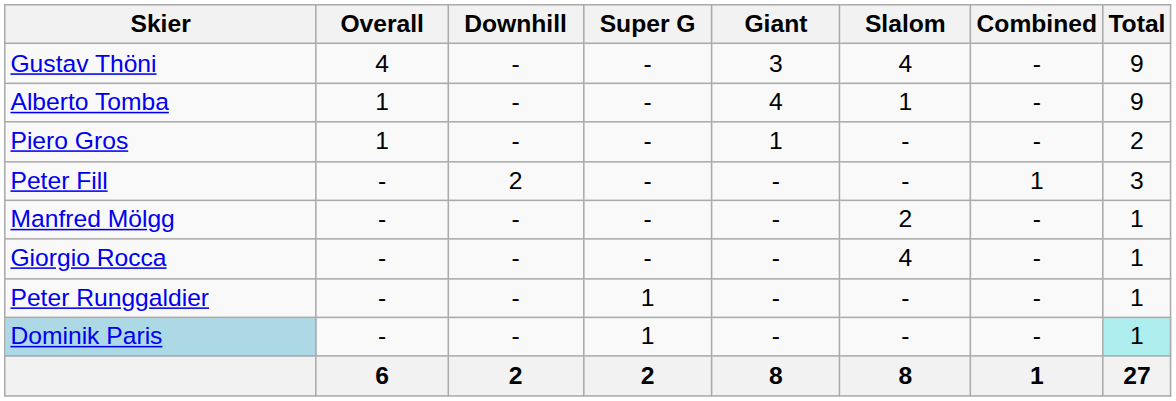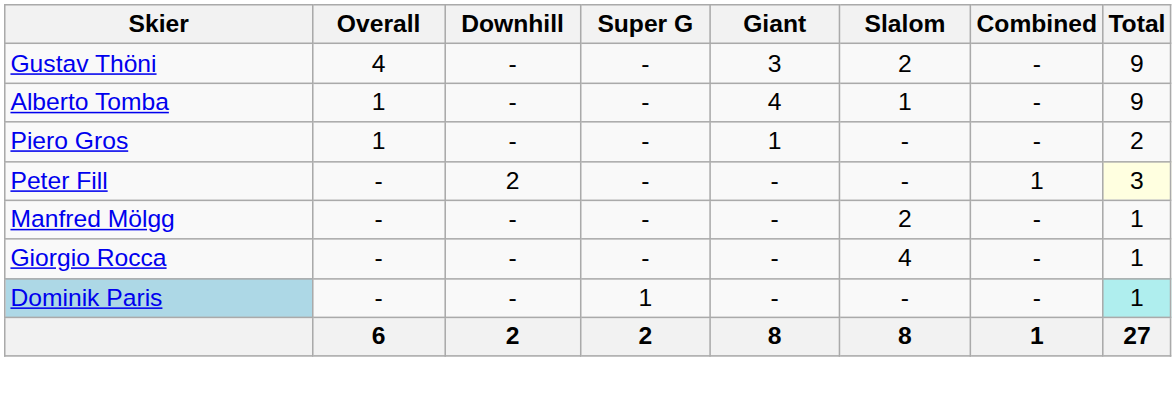(905, 63) 4 -> (905, 63) 2
(1137, 180) no background -> (1137, 180) lightyellow background
- row: (110, 297)
